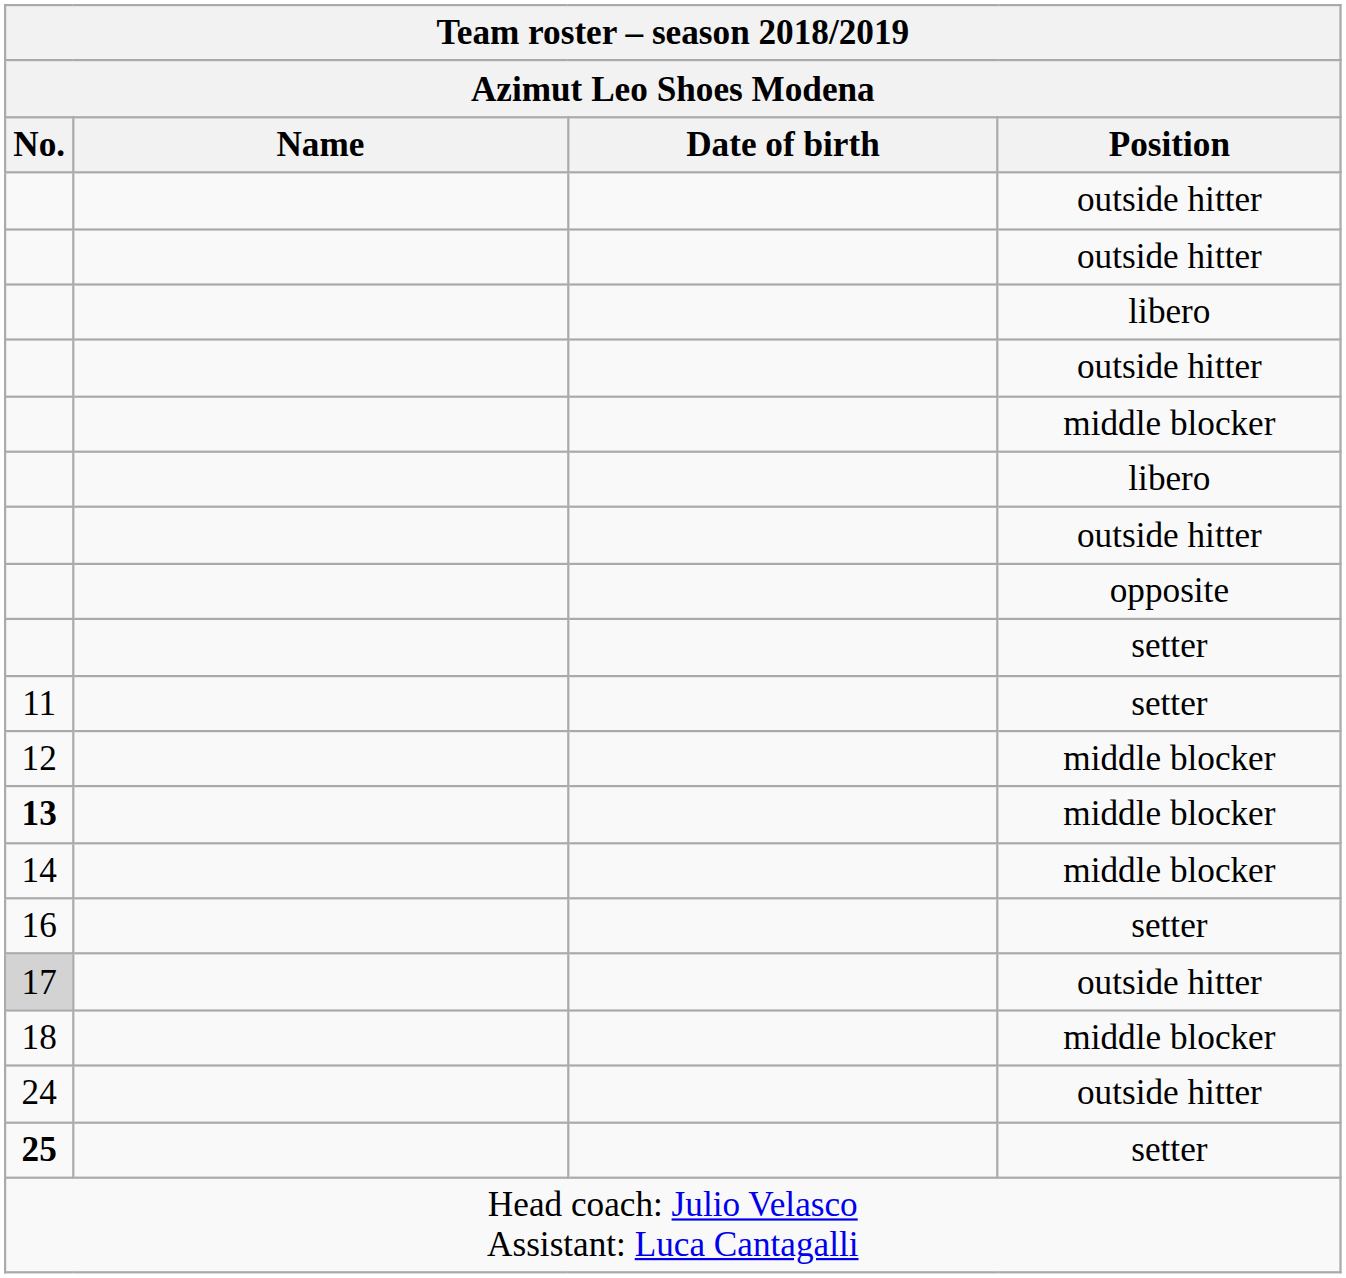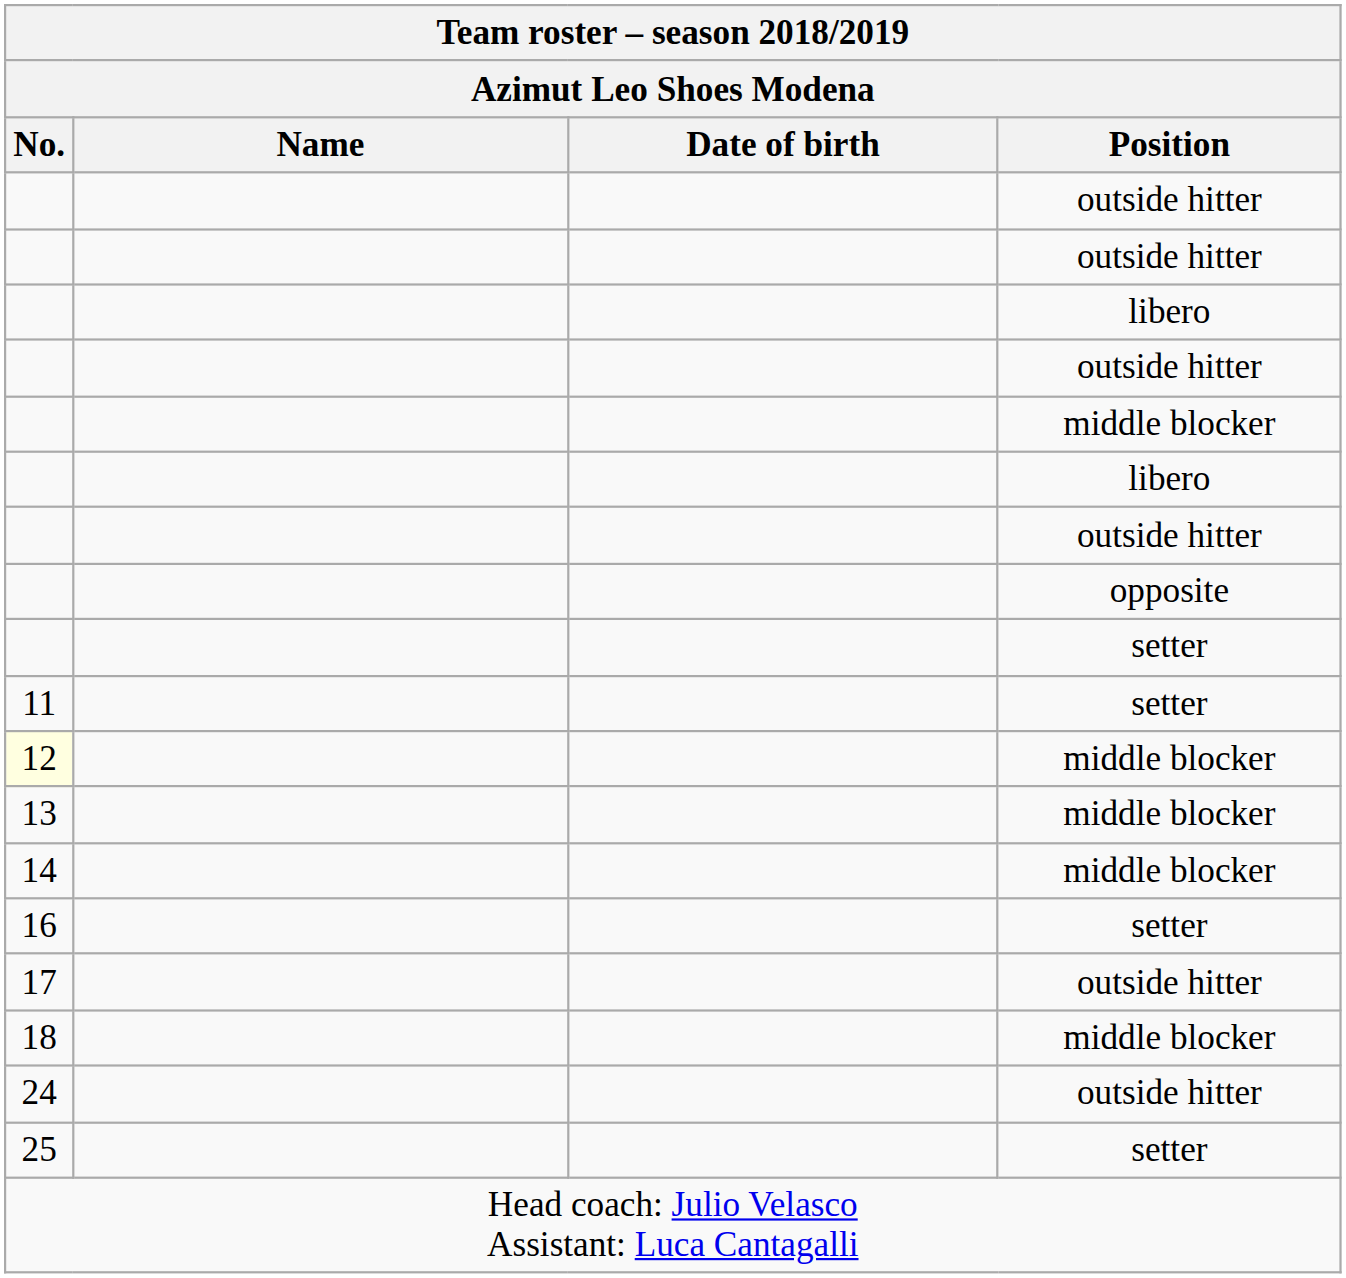(39, 758) no background -> (39, 758) lightyellow background
(39, 813) bold -> (39, 813) normal
(39, 981) lightgrey background -> (39, 981) no background
(39, 1148) bold -> (39, 1148) normal
